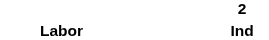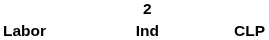+ column: (249, 9)
